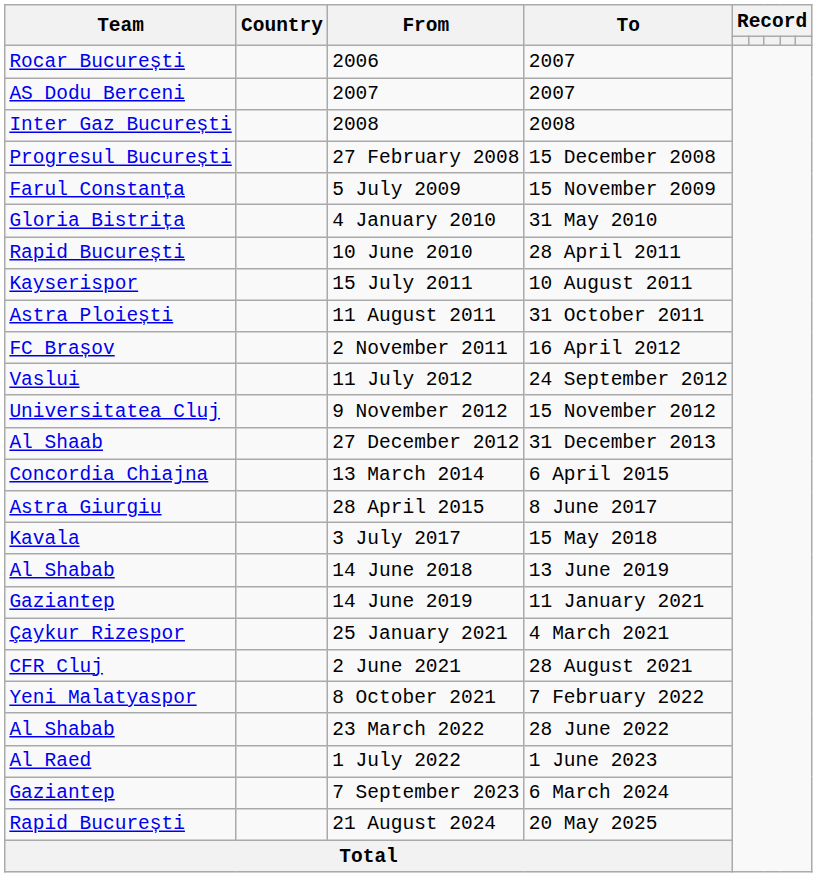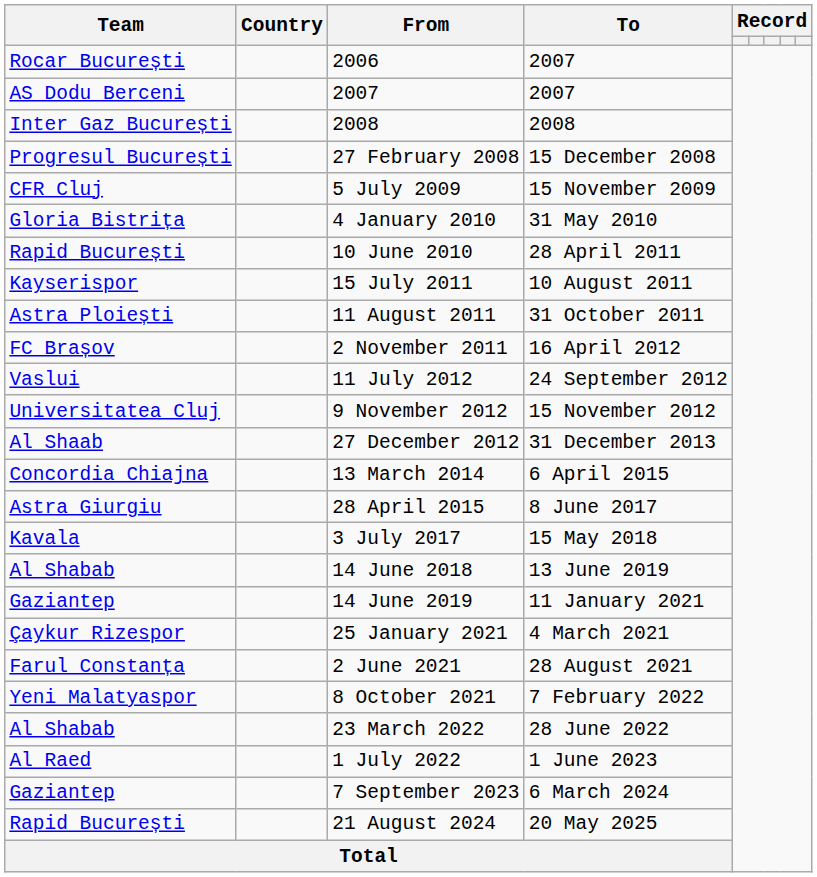(97, 189) Farul Constanța -> (56, 189) CFR Cluj
(56, 666) CFR Cluj -> (97, 666) Farul Constanța
